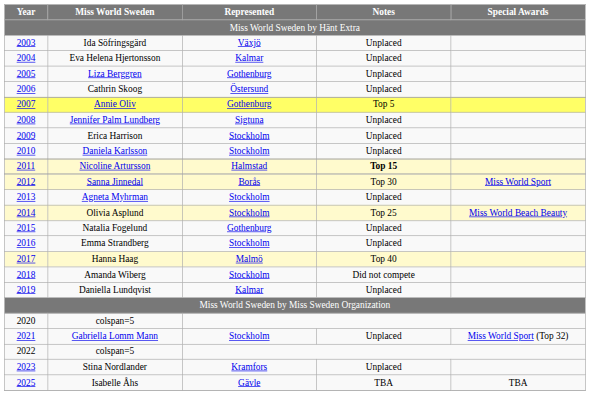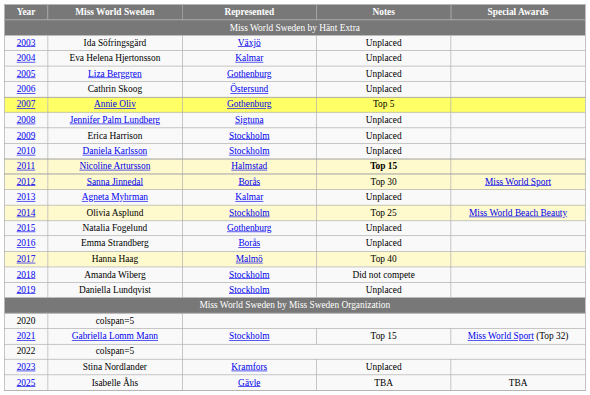(249, 197) Stockholm -> (249, 197) Kalmar
(249, 244) Stockholm -> (249, 244) Borås
(249, 290) Kalmar -> (249, 290) Stockholm
(384, 336) Unplaced -> (384, 336) Top 15
